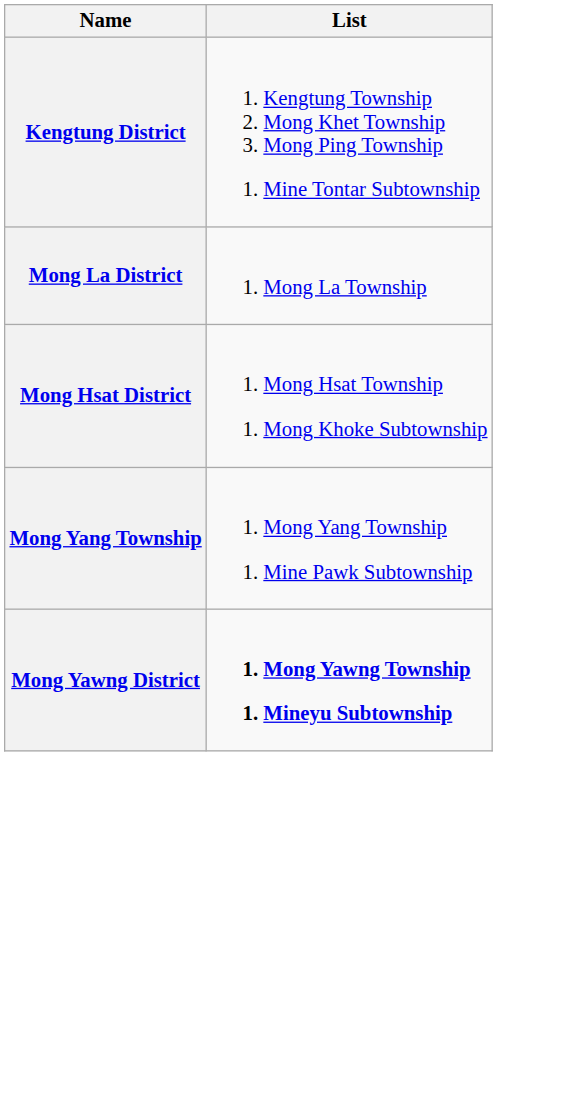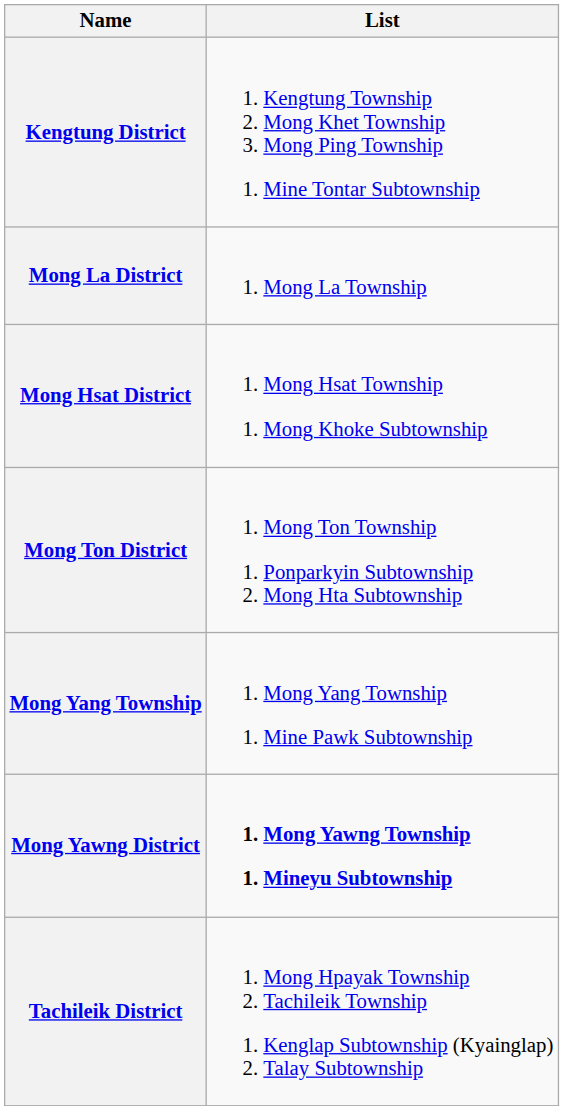+ row: (106, 549)
+ row: (106, 1011)
